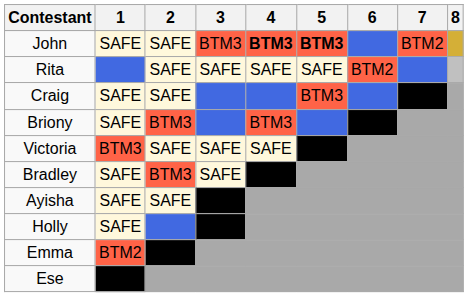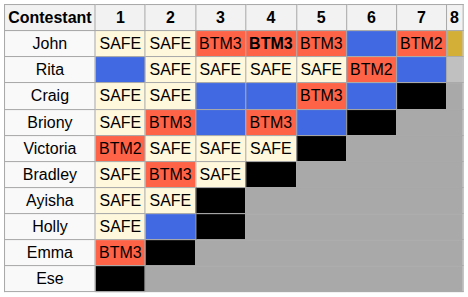(322, 44) bold -> (321, 44) normal
(120, 148) BTM3 -> (120, 148) BTM2
(120, 253) BTM2 -> (120, 253) BTM3
